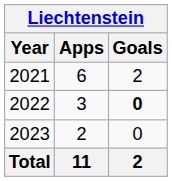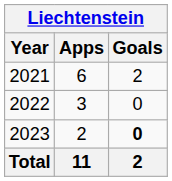(138, 104) bold -> (138, 104) normal
(138, 133) normal -> (138, 133) bold
